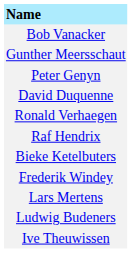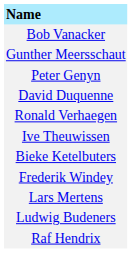(66, 136) Raf Hendrix -> (66, 136) Ive Theuwissen
(66, 238) Ive Theuwissen -> (66, 238) Raf Hendrix
